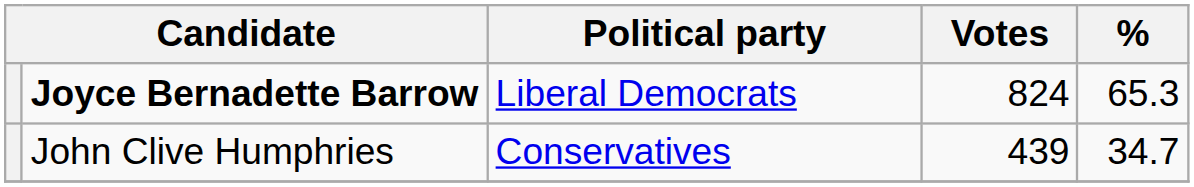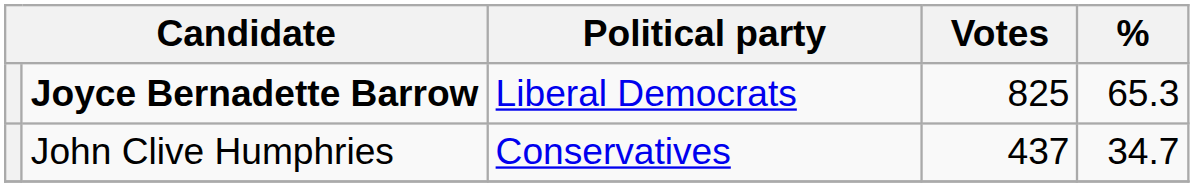(1039, 92) 824 -> (1039, 92) 825
(1039, 151) 439 -> (1039, 151) 437
